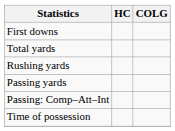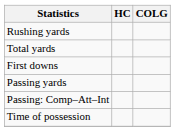rows swapped: (32, 31) <-> (38, 65)
